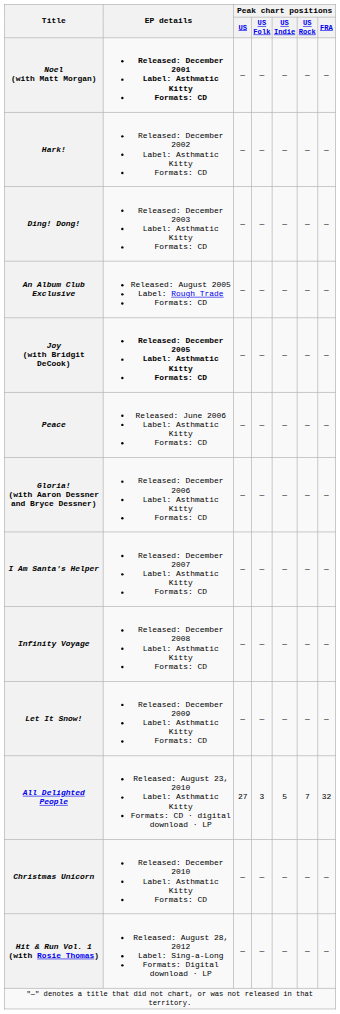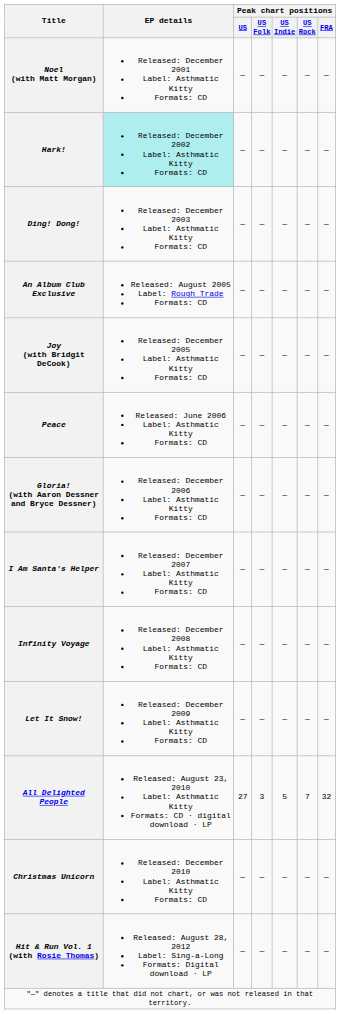(169, 80) bold -> (169, 80) normal
(169, 154) no background -> (169, 154) paleturquoise background
(169, 359) bold -> (169, 359) normal
